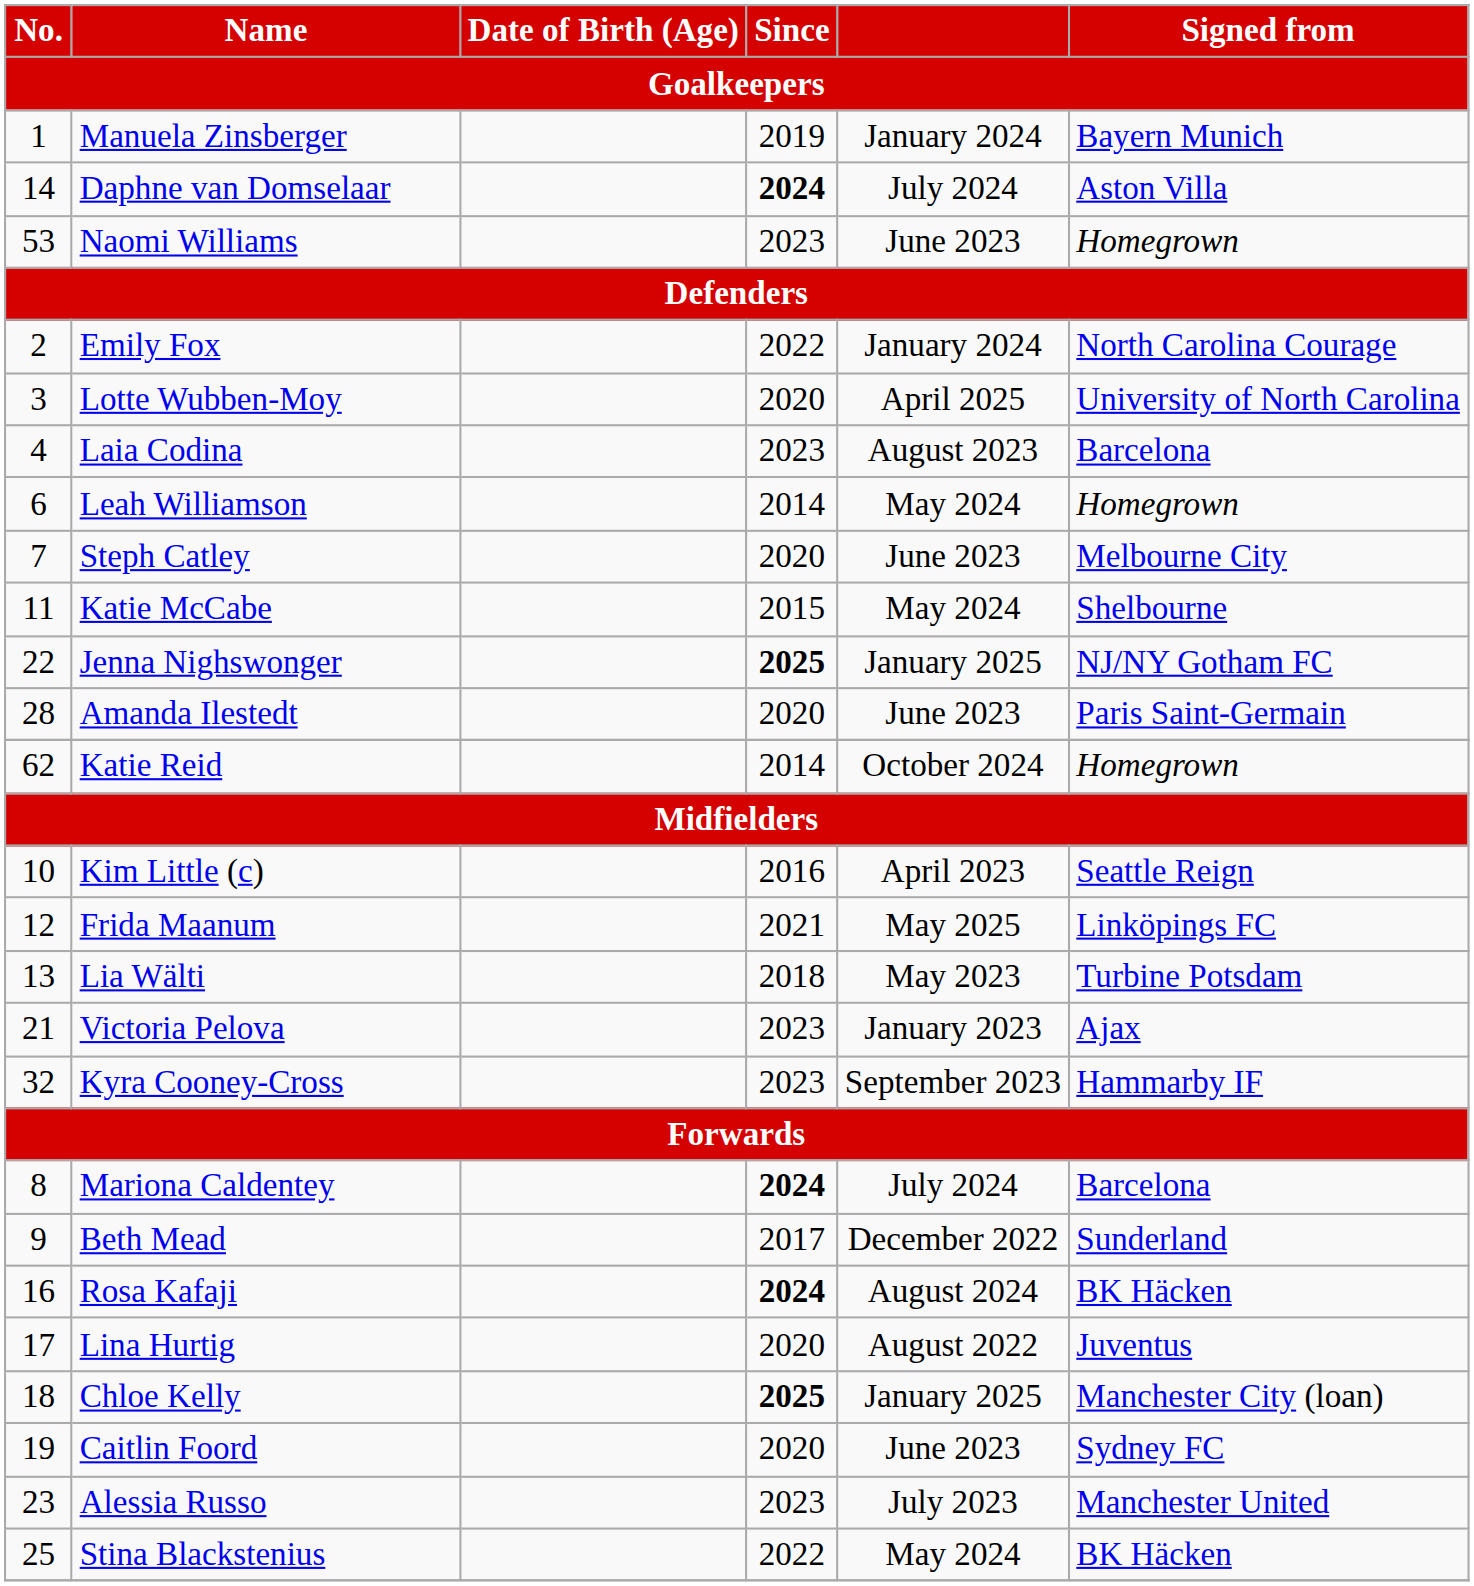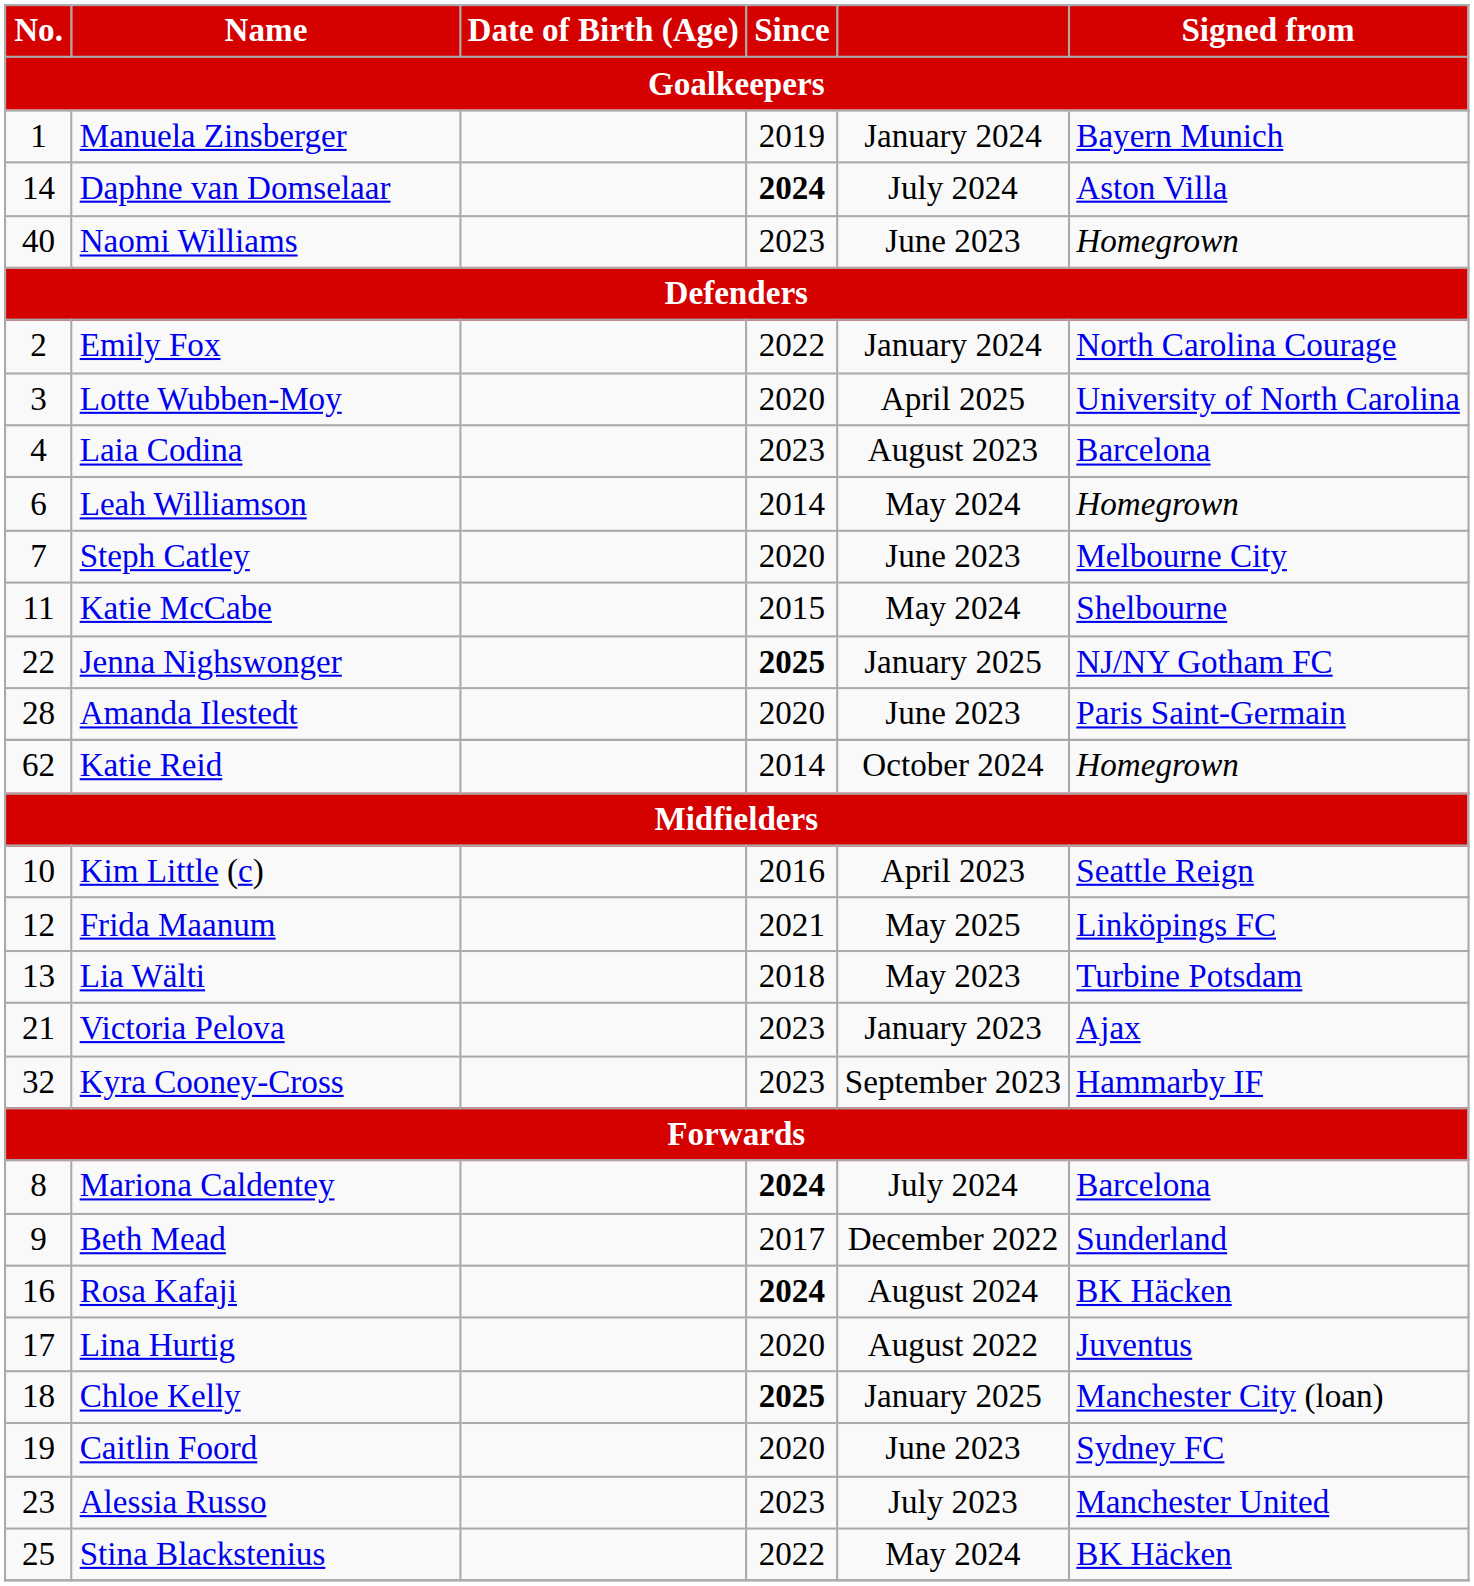(39, 240) 53 -> (39, 240) 40
